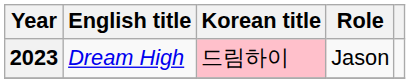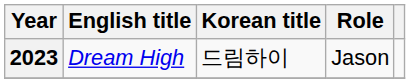(245, 57) pink background -> (245, 57) no background
